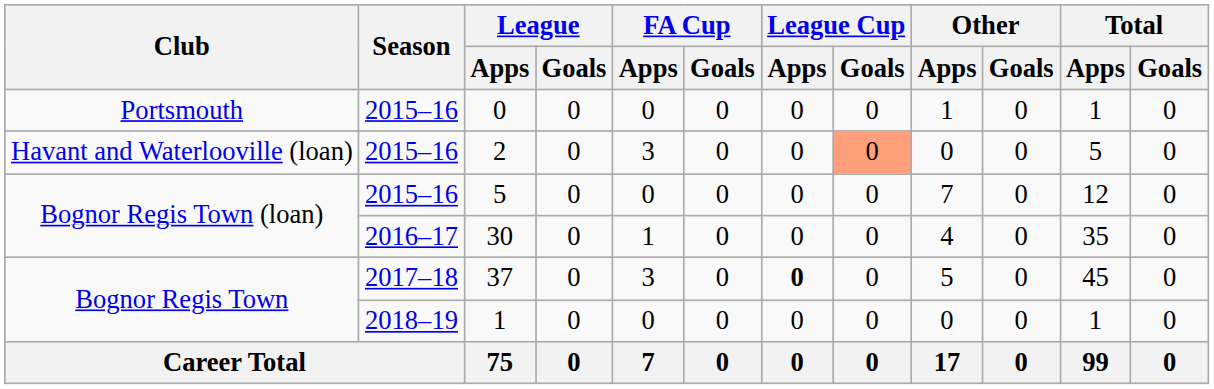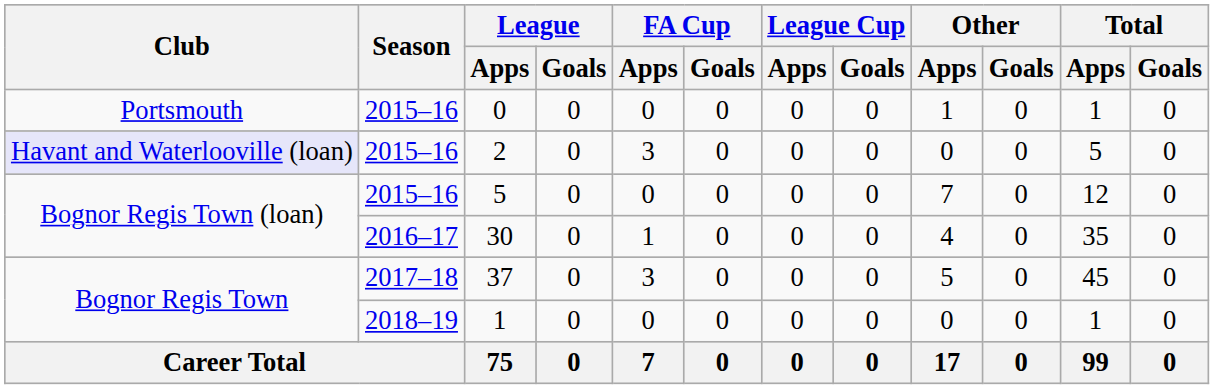(182, 151) no background -> (182, 151) lavender background
(872, 151) lightsalmon background -> (872, 151) no background
(797, 278) bold -> (797, 278) normal
